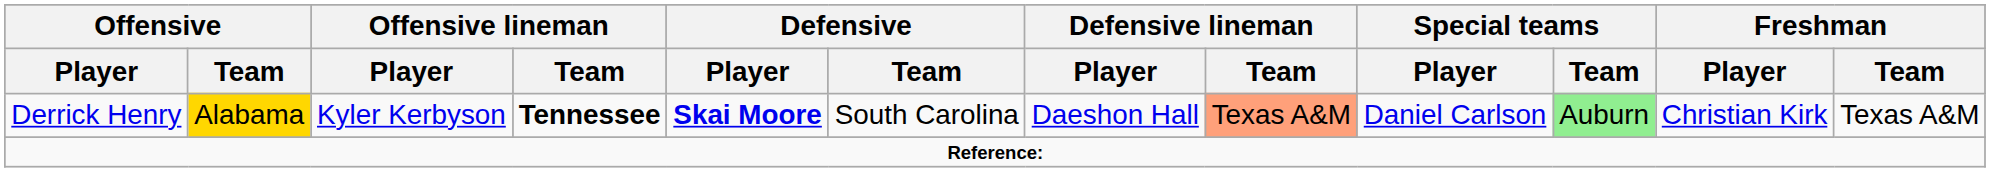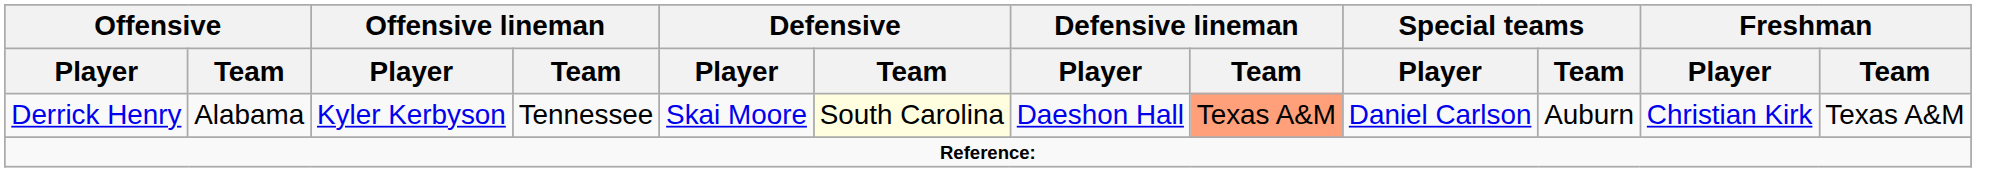(249, 114) gold background -> (249, 114) no background
(590, 114) bold -> (586, 114) normal
(748, 114) bold -> (737, 114) normal
(927, 114) no background -> (912, 114) lightyellow background
(1604, 114) lightgreen background -> (1589, 114) no background
